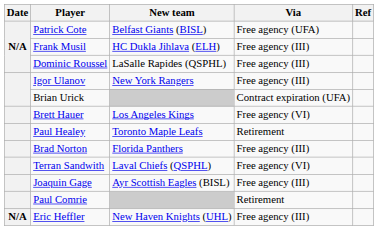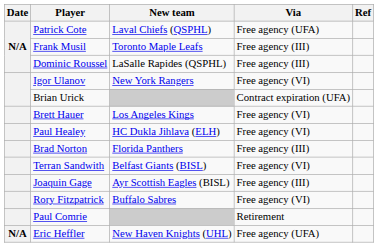(159, 30) Belfast Giants (BISL) -> (162, 30) Laval Chiefs (QSPHL)
(166, 47) HC Dukla Jihlava (ELH) -> (157, 47) Toronto Maple Leafs
(273, 81) Free agency (III) -> (273, 81) Free agency (VI)
(157, 132) Toronto Maple Leafs -> (166, 132) HC Dukla Jihlava (ELH)
(260, 132) Retirement -> (273, 132) Free agency (VI)
(162, 166) Laval Chiefs (QSPHL) -> (159, 166) Belfast Giants (BISL)
+ row: (68, 200)
(273, 217) Free agency (III) -> (278, 234) Free agency (UFA)
